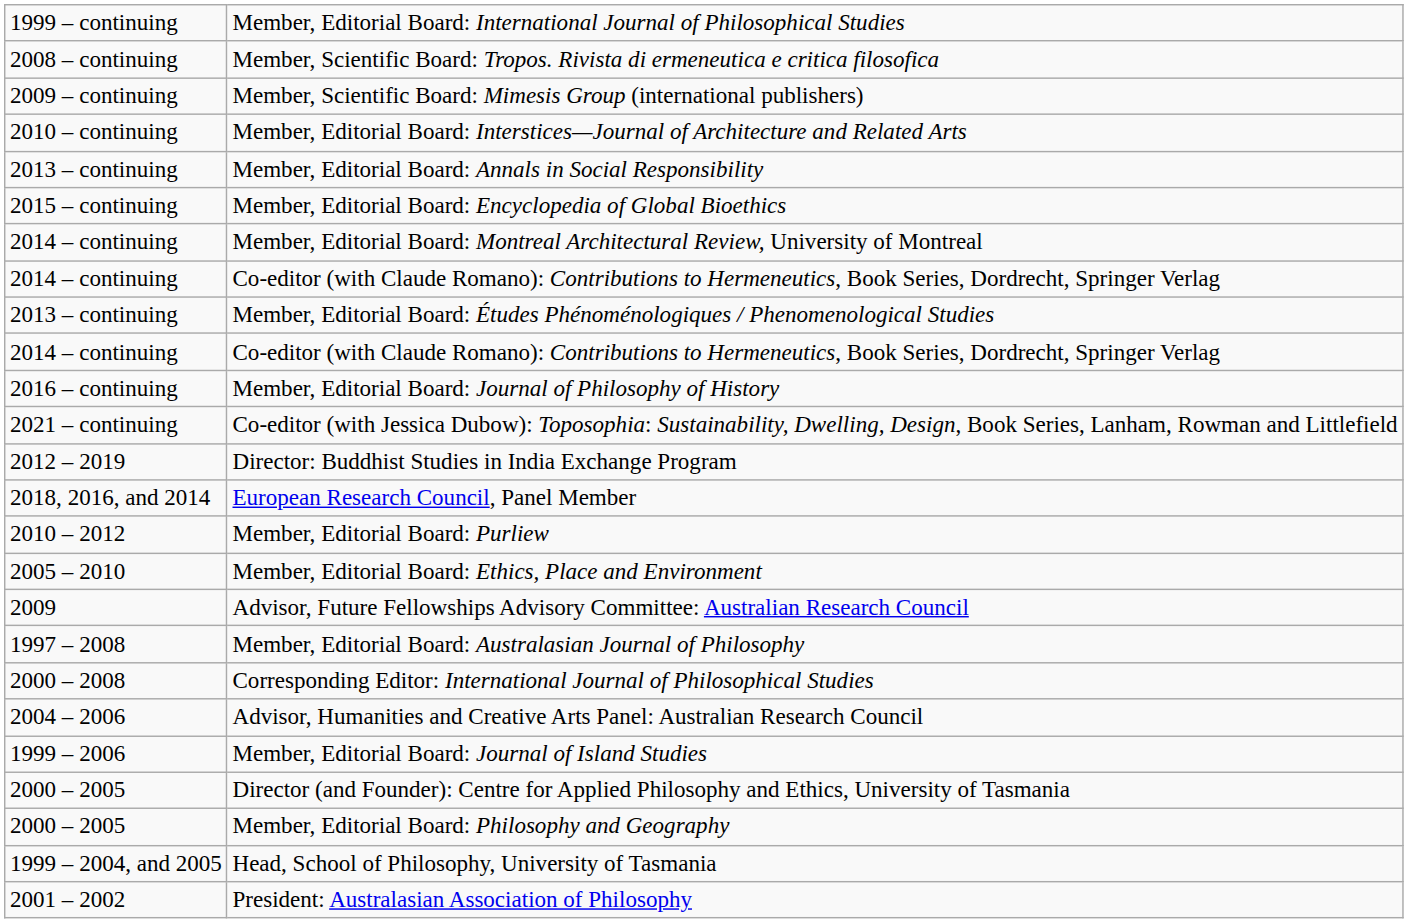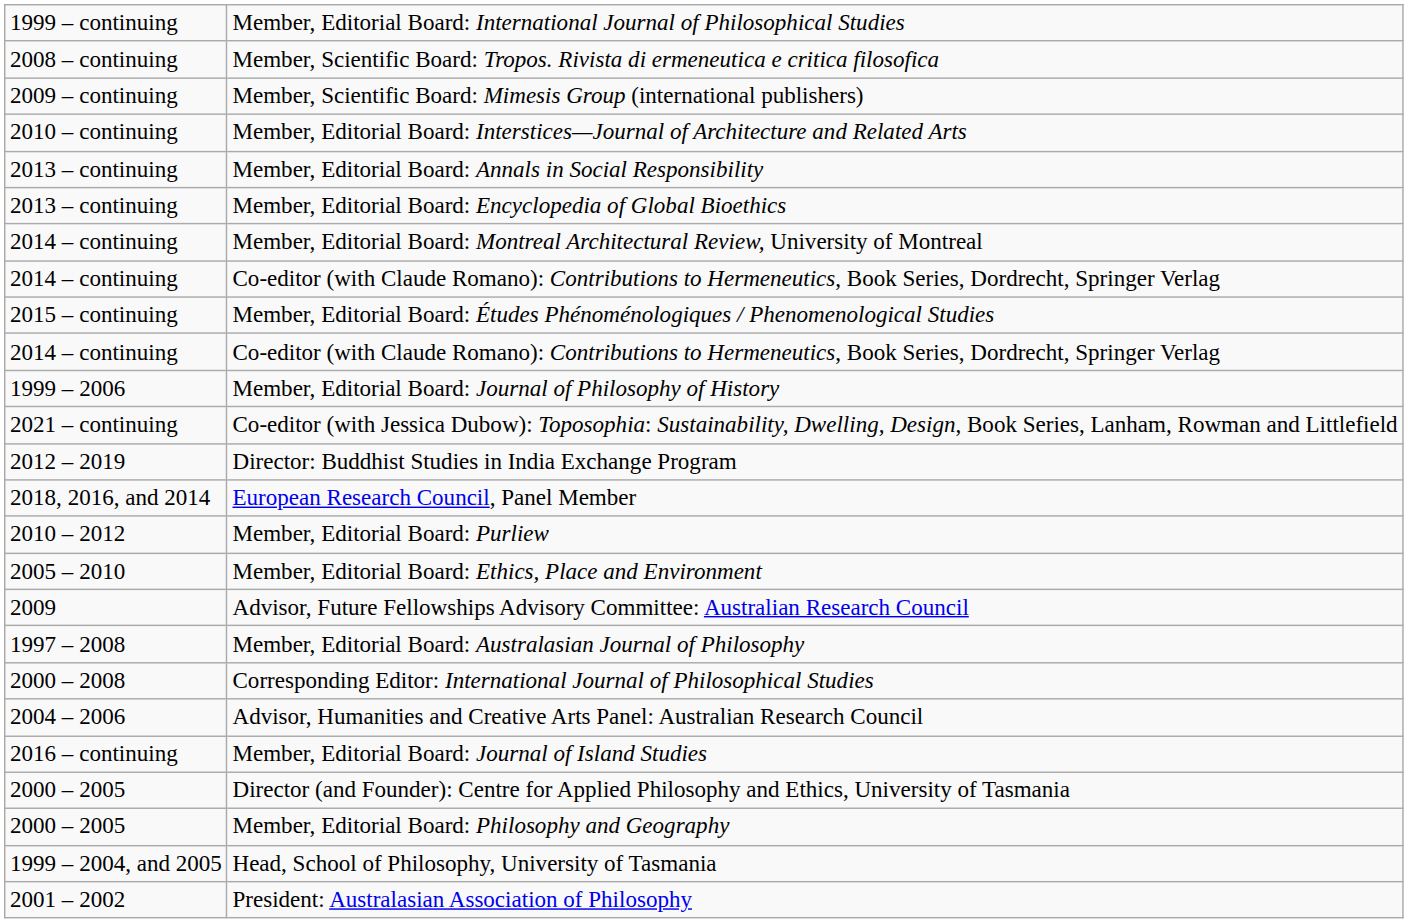(94, 205) 2015 – continuing -> (94, 205) 2013 – continuing
(94, 315) 2013 – continuing -> (94, 315) 2015 – continuing
(94, 388) 2016 – continuing -> (68, 388) 1999 – 2006
(68, 753) 1999 – 2006 -> (94, 753) 2016 – continuing
